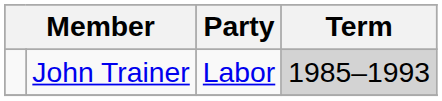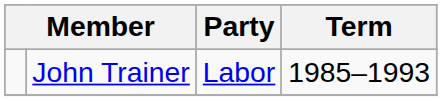(359, 71) lightgrey background -> (359, 71) no background
